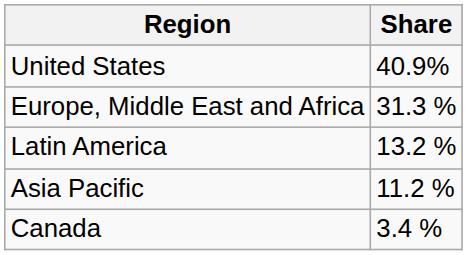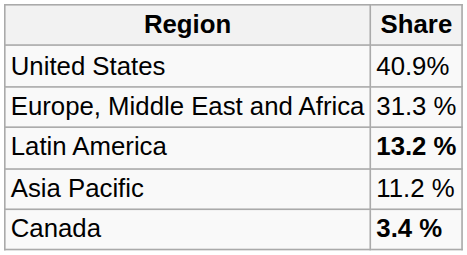(416, 147) normal -> (416, 147) bold
(409, 229) normal -> (409, 229) bold
